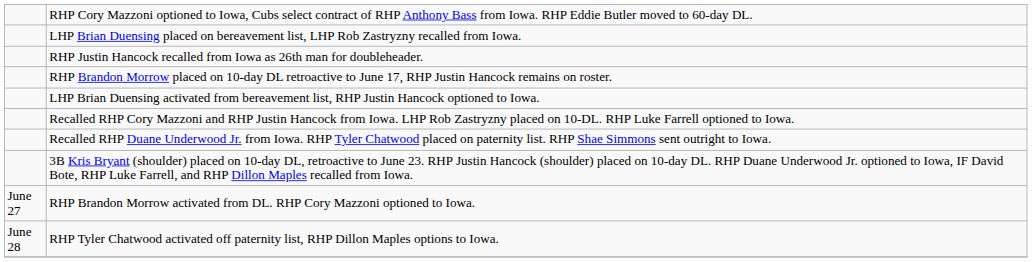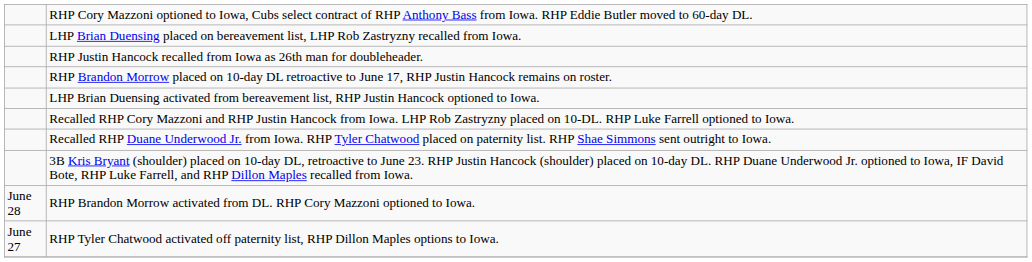(19, 203) June 27 -> (19, 203) June 28
(19, 239) June 28 -> (19, 239) June 27
